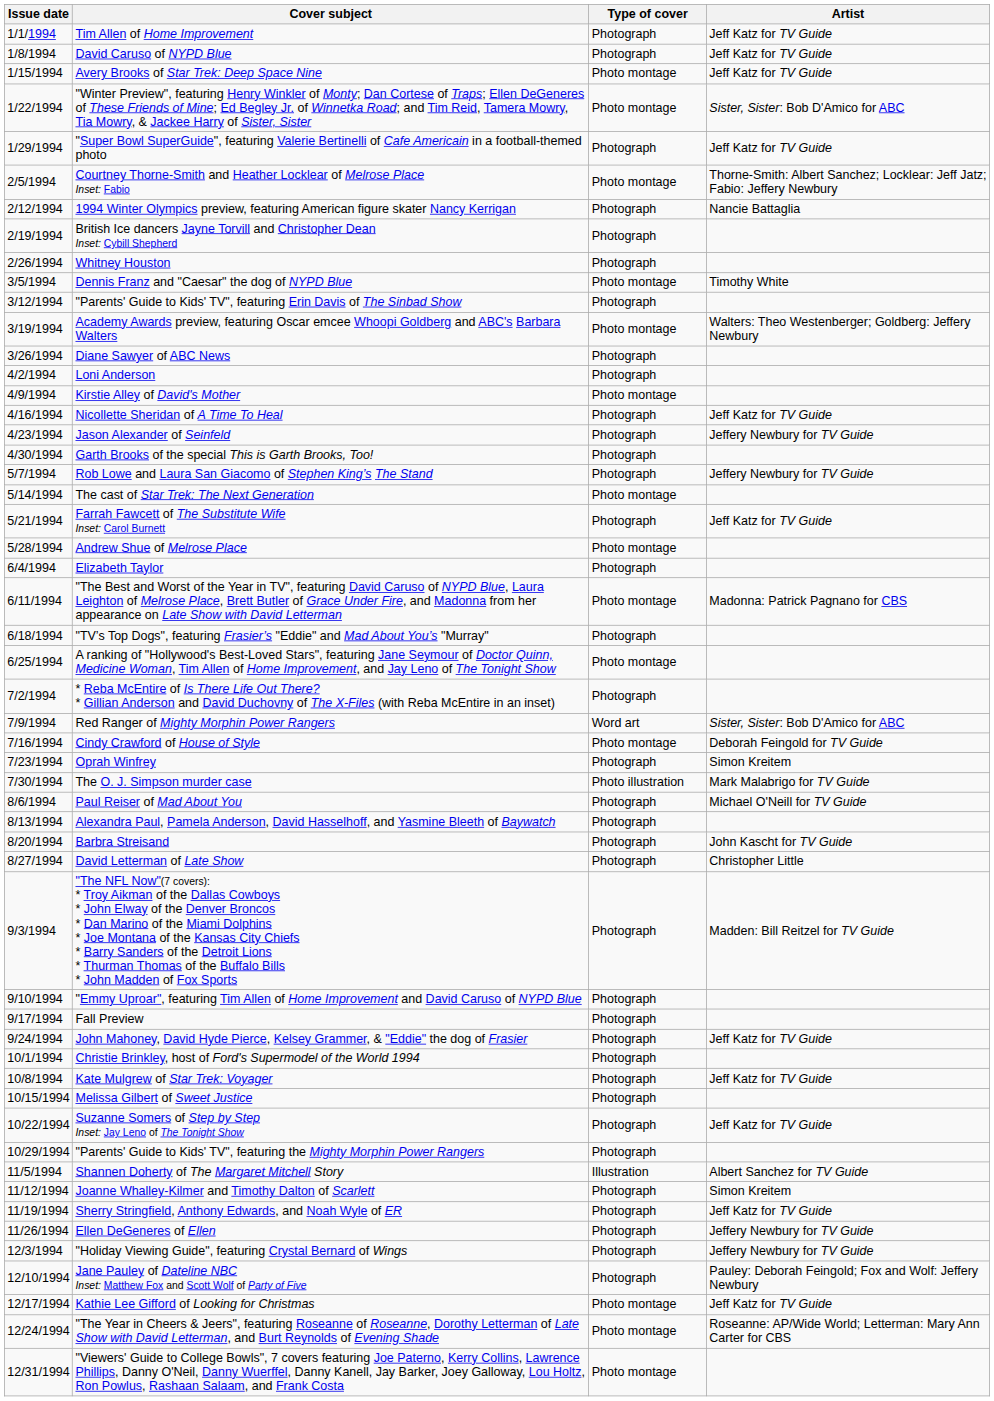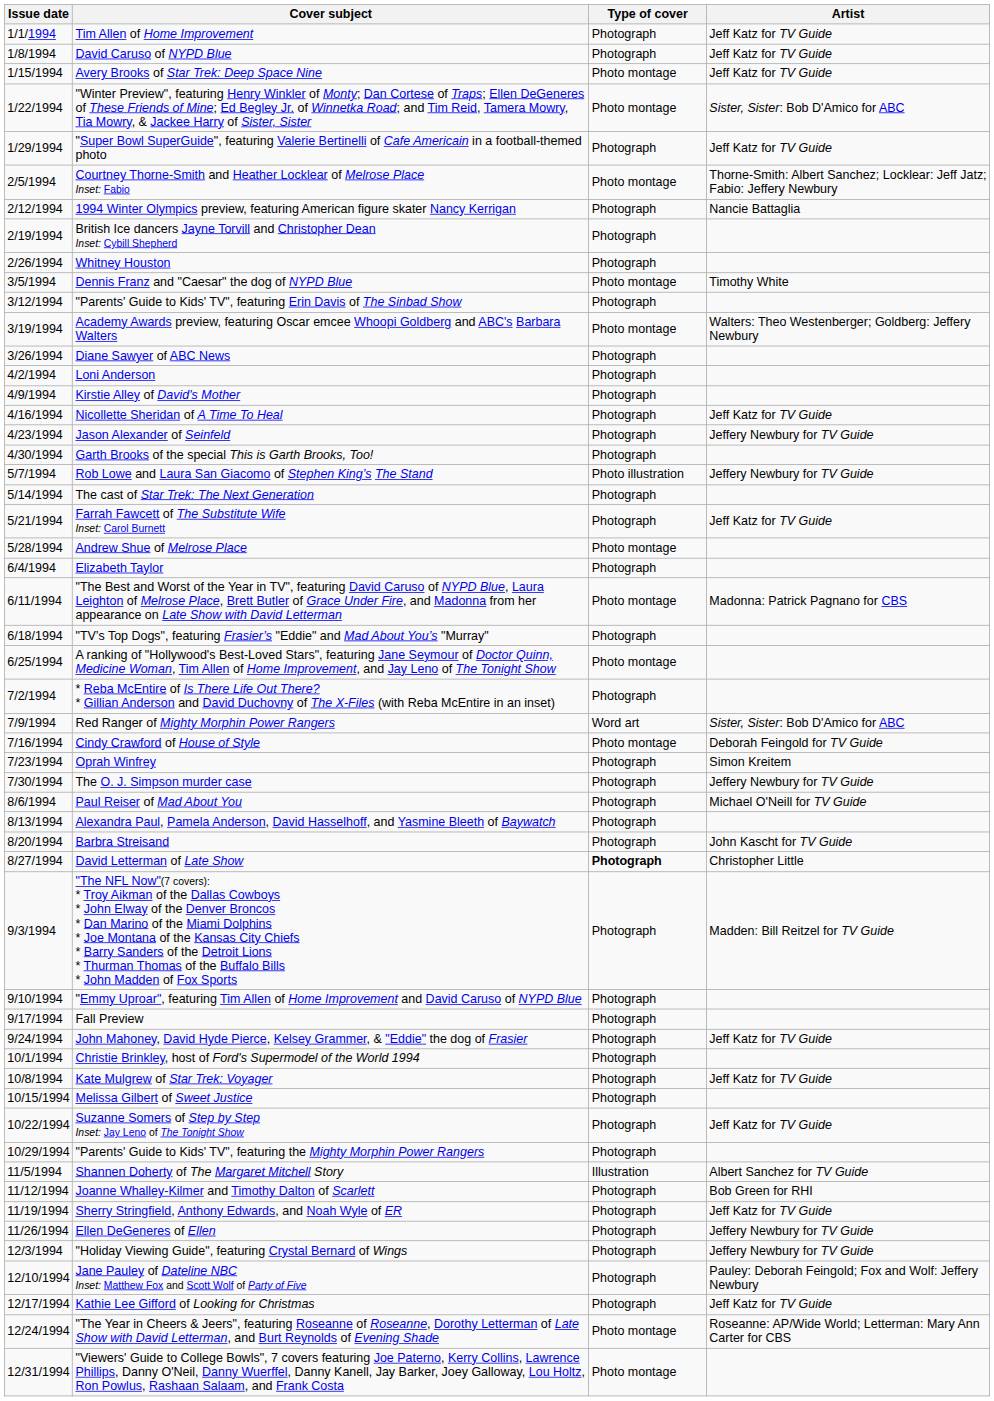(634, 395) Photo montage -> (624, 395) Photograph
(624, 474) Photograph -> (638, 474) Photo illustration
(634, 494) Photo montage -> (624, 494) Photograph
(638, 782) Photo illustration -> (624, 782) Photograph
(789, 782) Mark Malabrigo for TV Guide -> (791, 782) Jeffery Newbury for TV Guide
(624, 861) normal -> (627, 861) bold
(750, 1191) Simon Kreitem -> (761, 1191) Bob Green for RHI
(634, 1304) Photo montage -> (624, 1304) Photograph
